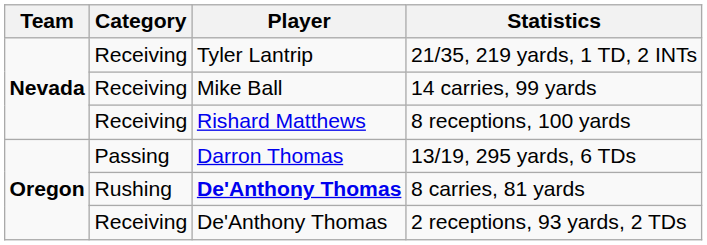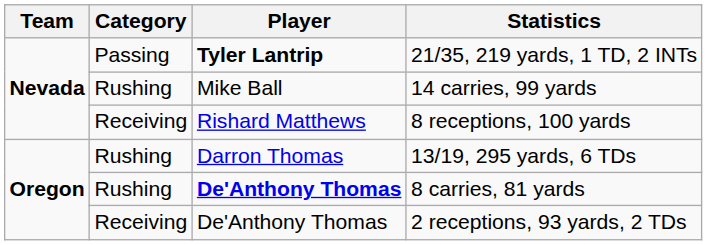(141, 54) Receiving -> (132, 54) Passing
(255, 54) normal -> (260, 54) bold
(141, 88) Receiving -> (133, 88) Rushing
(132, 155) Passing -> (133, 155) Rushing
